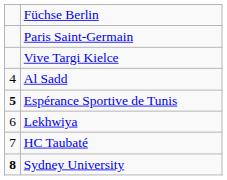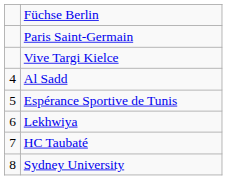(13, 100) bold -> (13, 100) normal
(13, 164) bold -> (13, 164) normal
